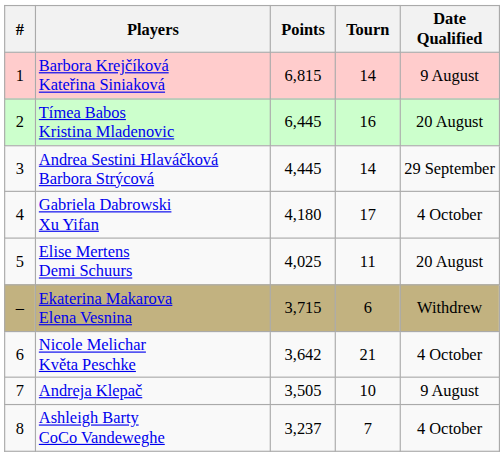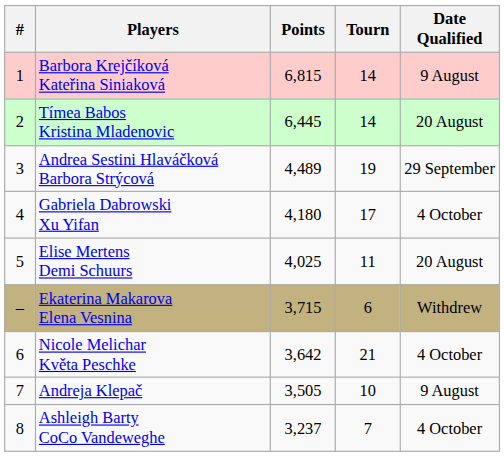(368, 122) 16 -> (368, 122) 14
(303, 168) 4,445 -> (303, 168) 4,489
(368, 168) 14 -> (368, 168) 19
